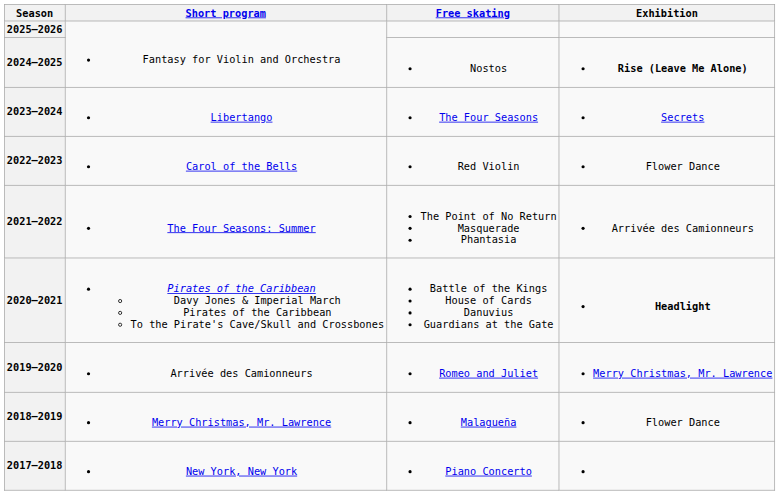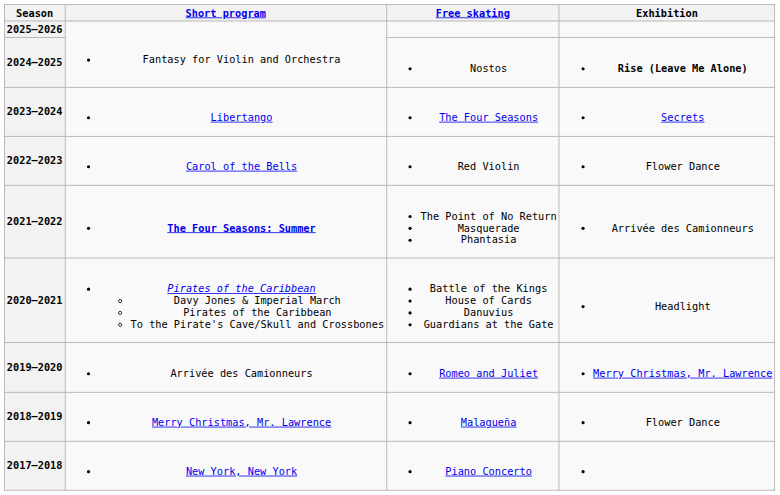(226, 228) normal -> (226, 228) bold
(667, 306) bold -> (667, 306) normal
